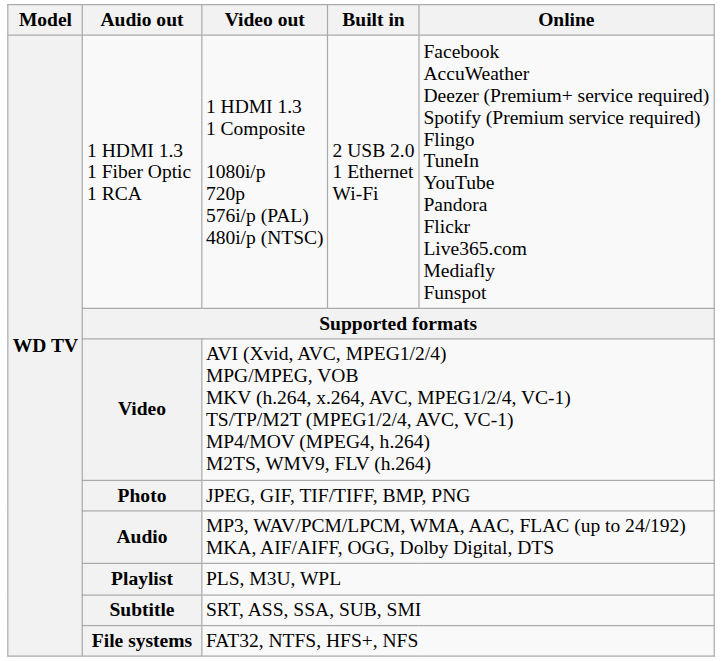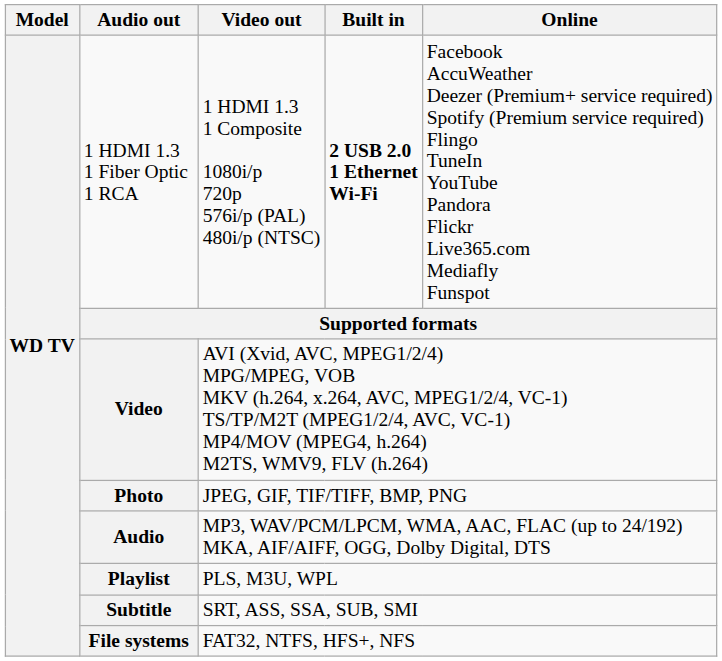(374, 171) normal -> (374, 171) bold
